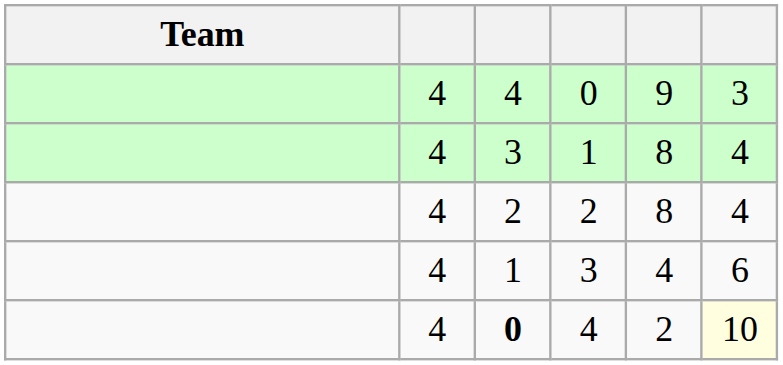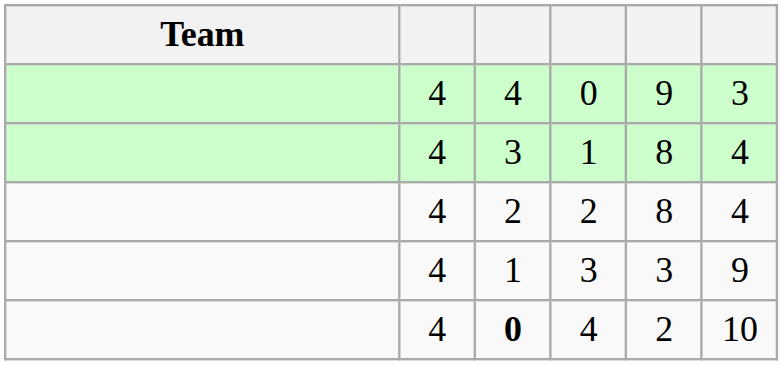(664, 270) 4 -> (664, 270) 3
(740, 270) 6 -> (740, 270) 9
(740, 329) lightyellow background -> (740, 329) no background
